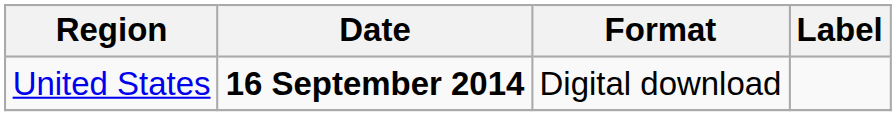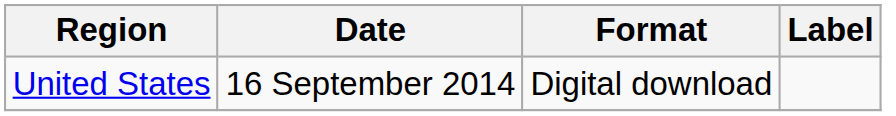(375, 82) bold -> (370, 82) normal
